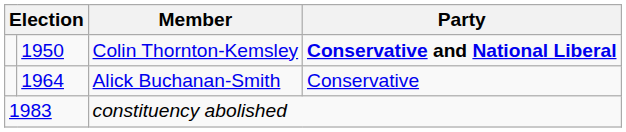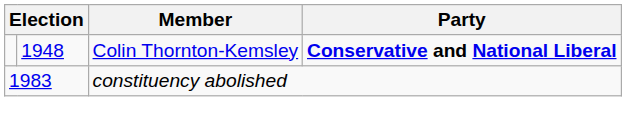(43, 50) 1950 -> (43, 50) 1948
- row: (186, 80)
